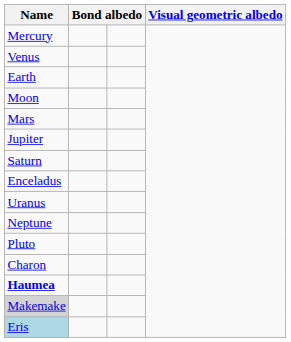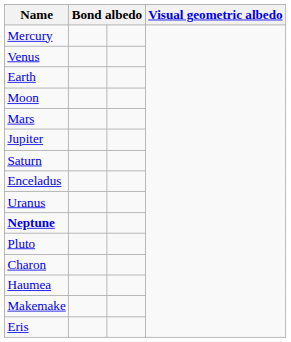(30, 222) normal -> (31, 222) bold
(31, 285) bold -> (29, 285) normal
(37, 306) lightgrey background -> (37, 306) no background
(18, 327) lightblue background -> (18, 327) no background
